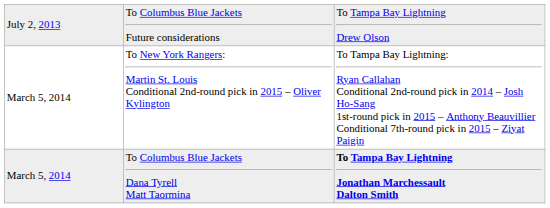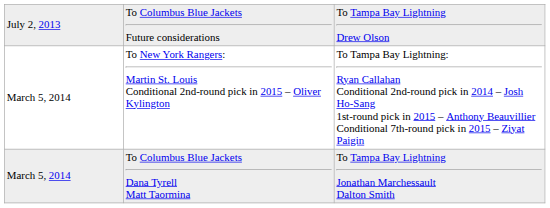(439, 176) bold -> (439, 176) normal
